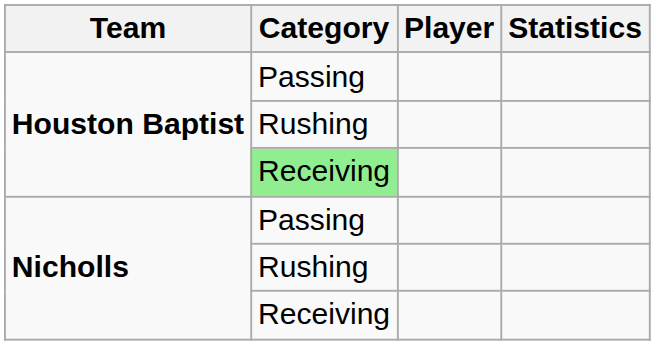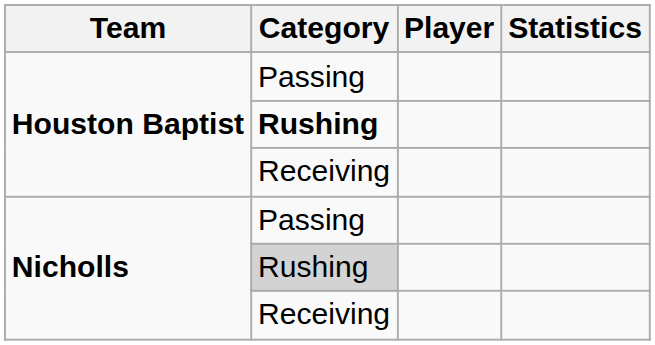(313, 123) normal -> (318, 123) bold
(324, 171) lightgreen background -> (324, 171) no background
(313, 266) no background -> (313, 266) lightgrey background
